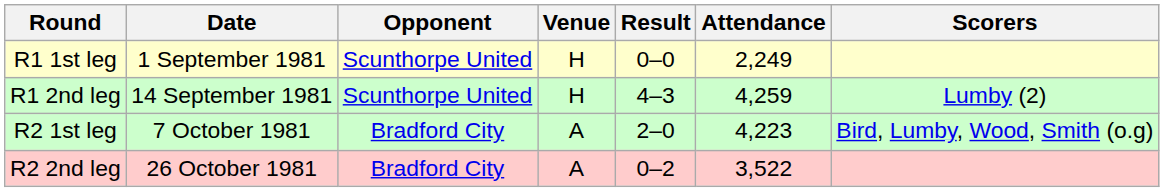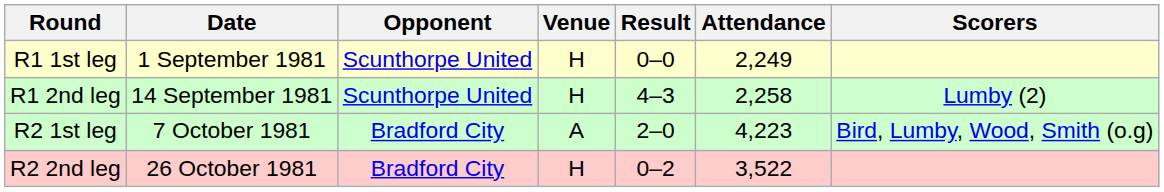(764, 95) 4,259 -> (764, 95) 2,258
(577, 167) A -> (576, 167) H
